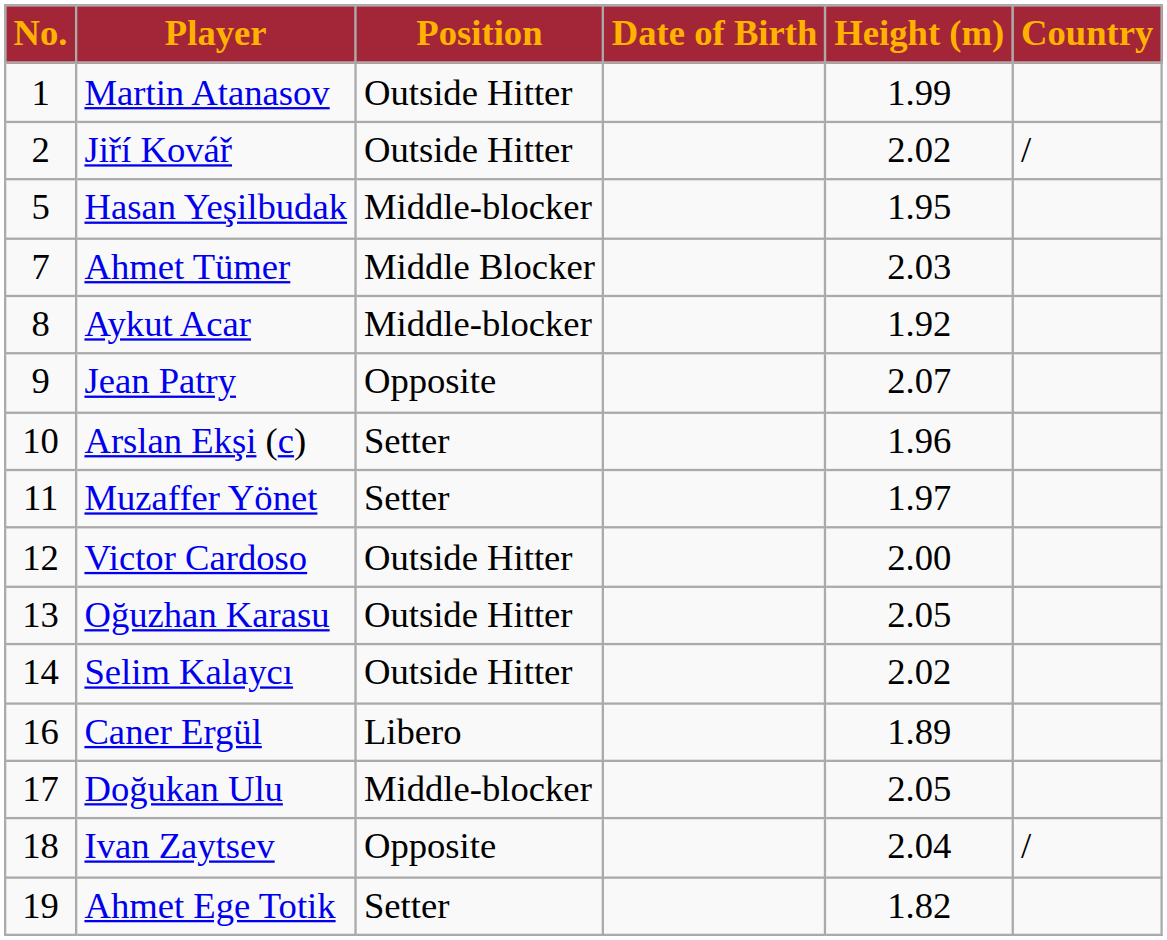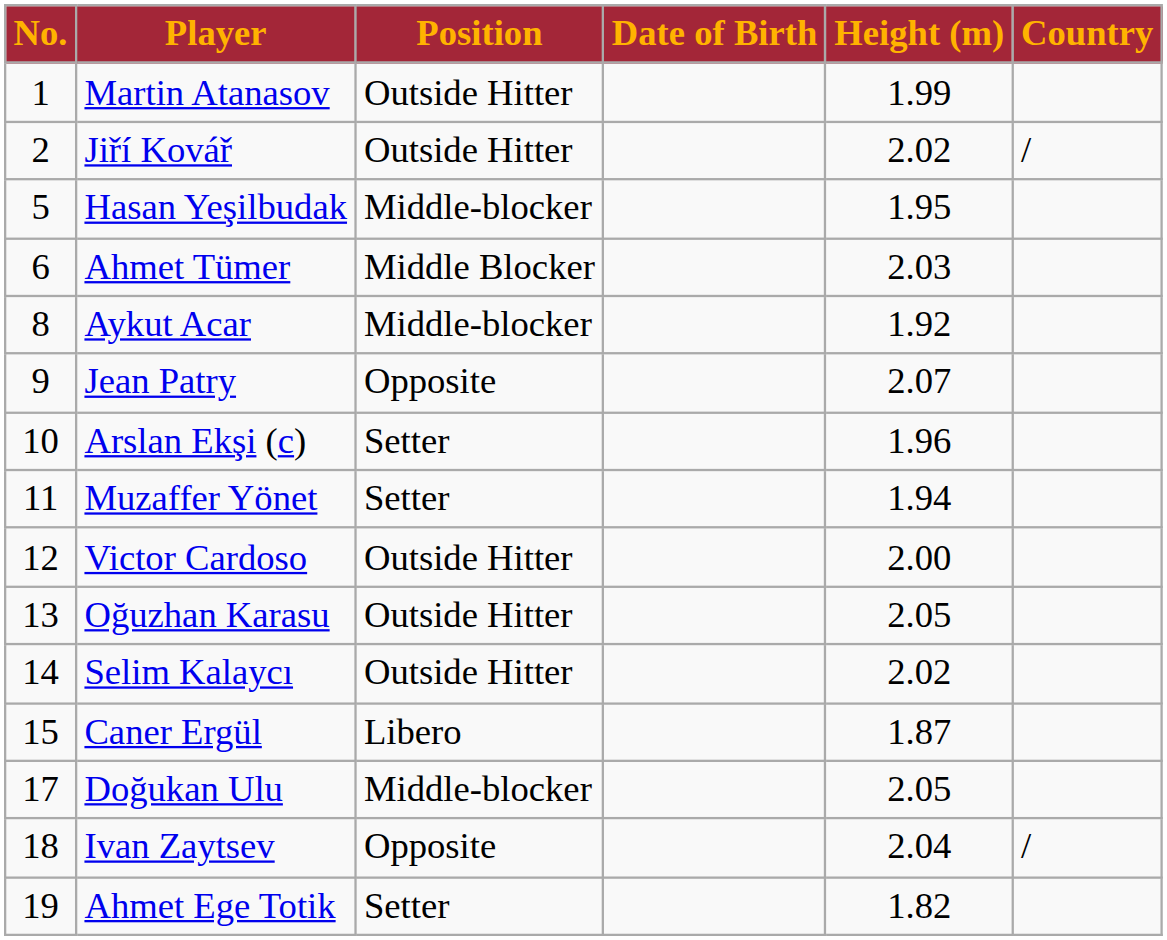(41, 265) 7 -> (41, 265) 6
(919, 498) 1.97 -> (919, 498) 1.94
(41, 730) 16 -> (41, 730) 15
(919, 730) 1.89 -> (919, 730) 1.87
